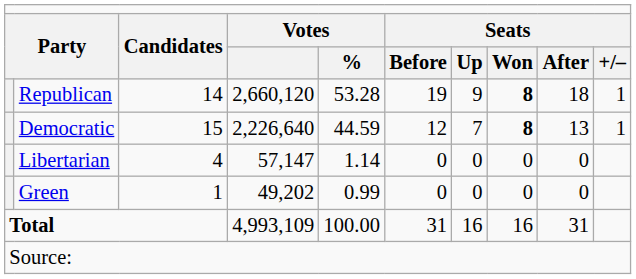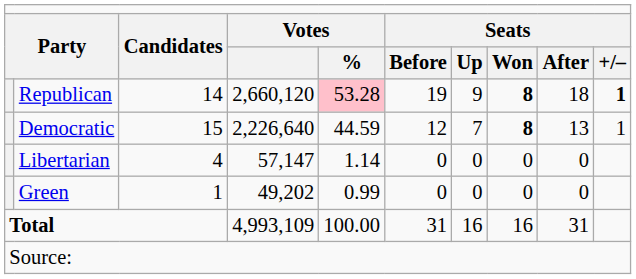(357, 95) no background -> (357, 95) pink background
(621, 95) normal -> (621, 95) bold
